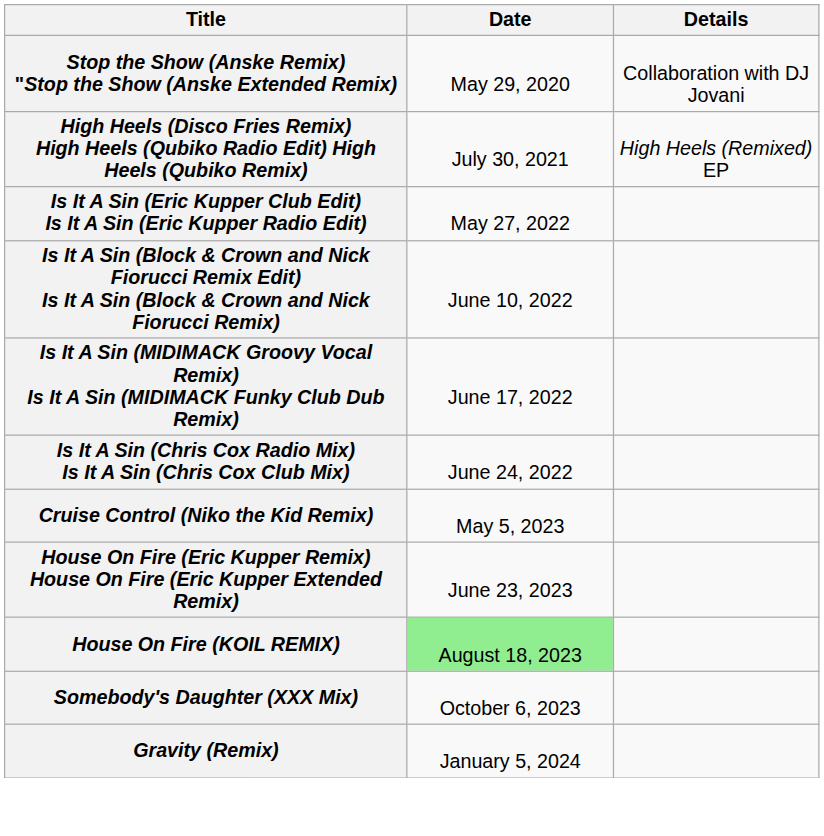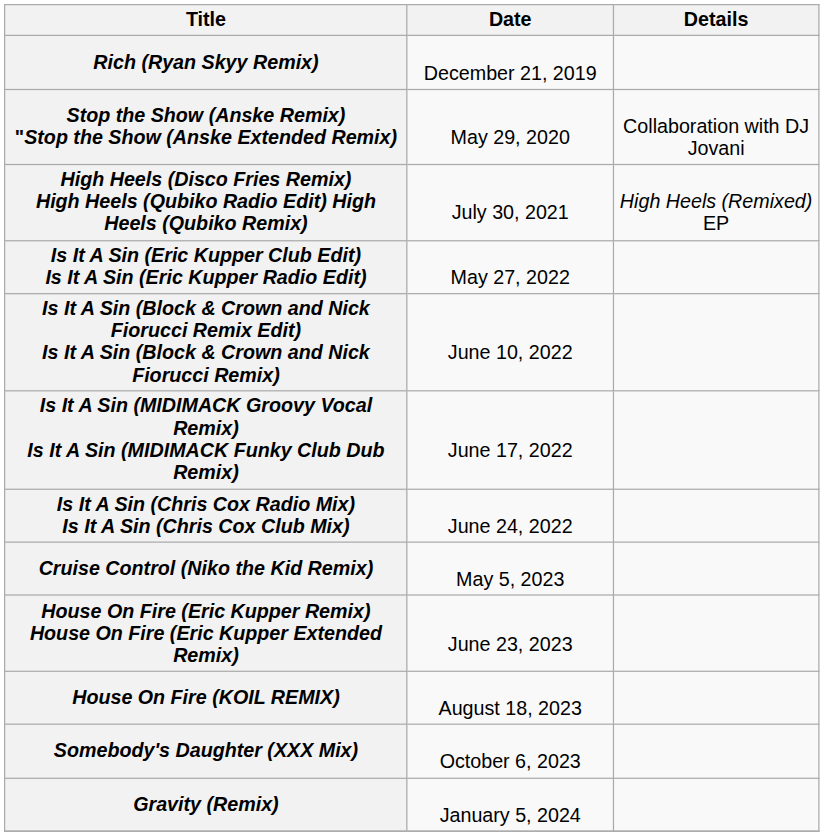+ row: (206, 62)
(510, 655) lightgreen background -> (510, 708) no background
